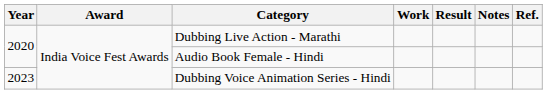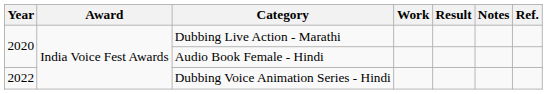(21, 78) 2023 -> (21, 78) 2022
